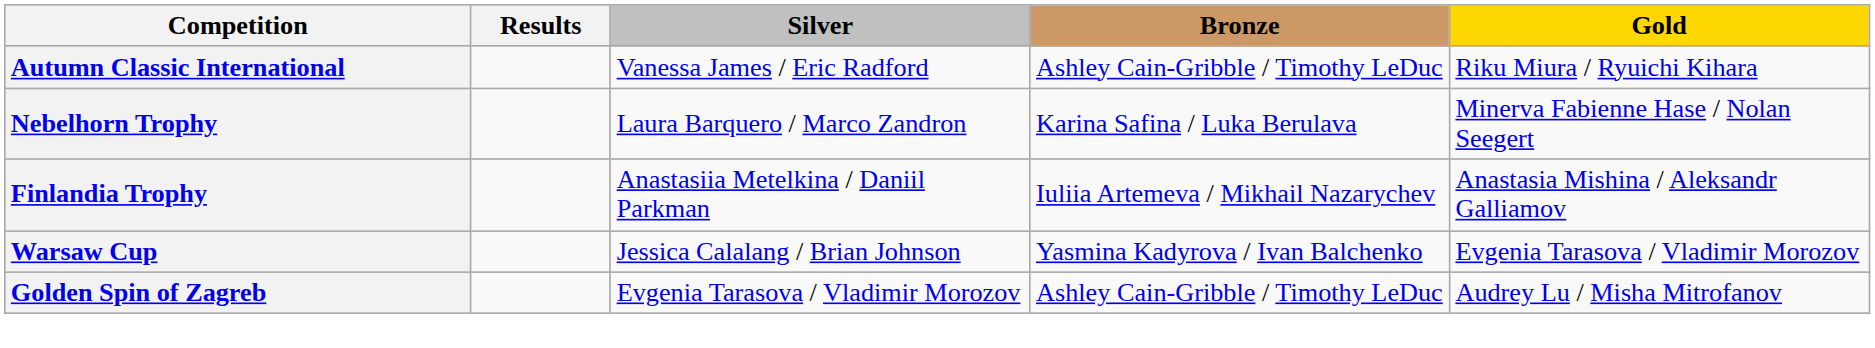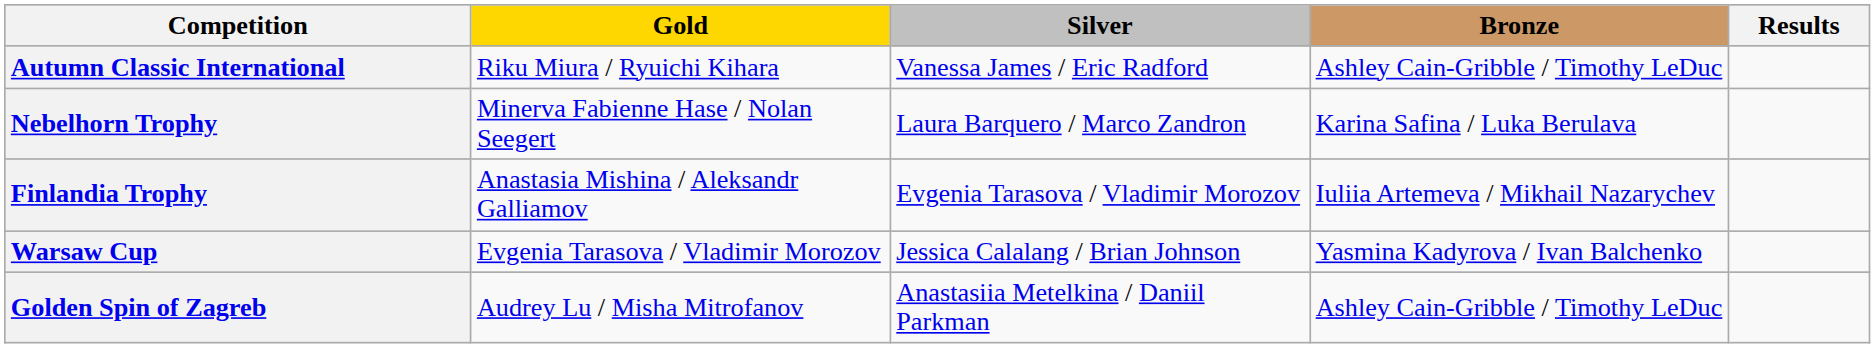columns swapped: (1659, 25) <-> (541, 25)
(771, 194) Anastasiia Metelkina / Daniil Parkman -> (1098, 194) Evgenia Tarasova / Vladimir Morozov
(819, 292) Evgenia Tarasova / Vladimir Morozov -> (1050, 307) Anastasiia Metelkina / Daniil Parkman
